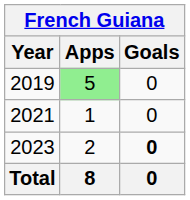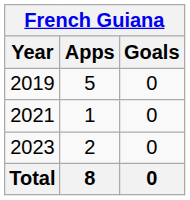(90, 83) lightgreen background -> (90, 83) no background
(152, 147) bold -> (152, 147) normal
